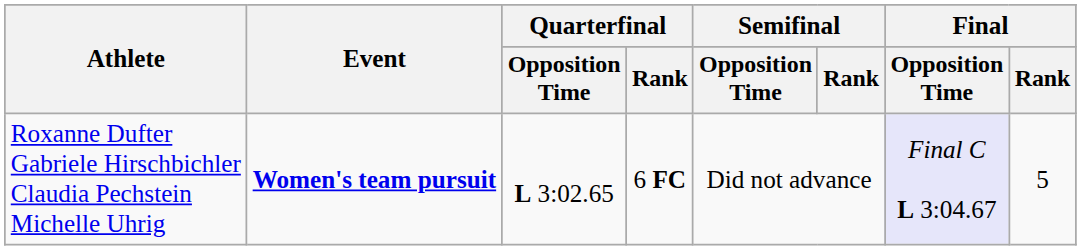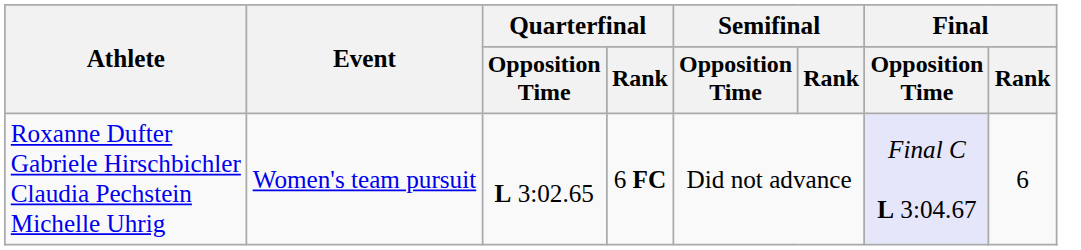(374, 179) bold -> (364, 179) normal
(1043, 179) 5 -> (1023, 179) 6
